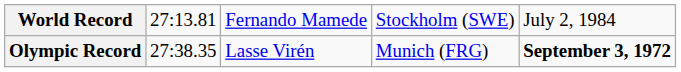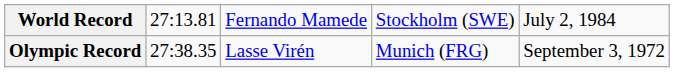(597, 51) bold -> (594, 51) normal
